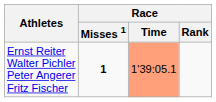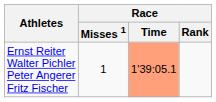(103, 70) bold -> (103, 70) normal
